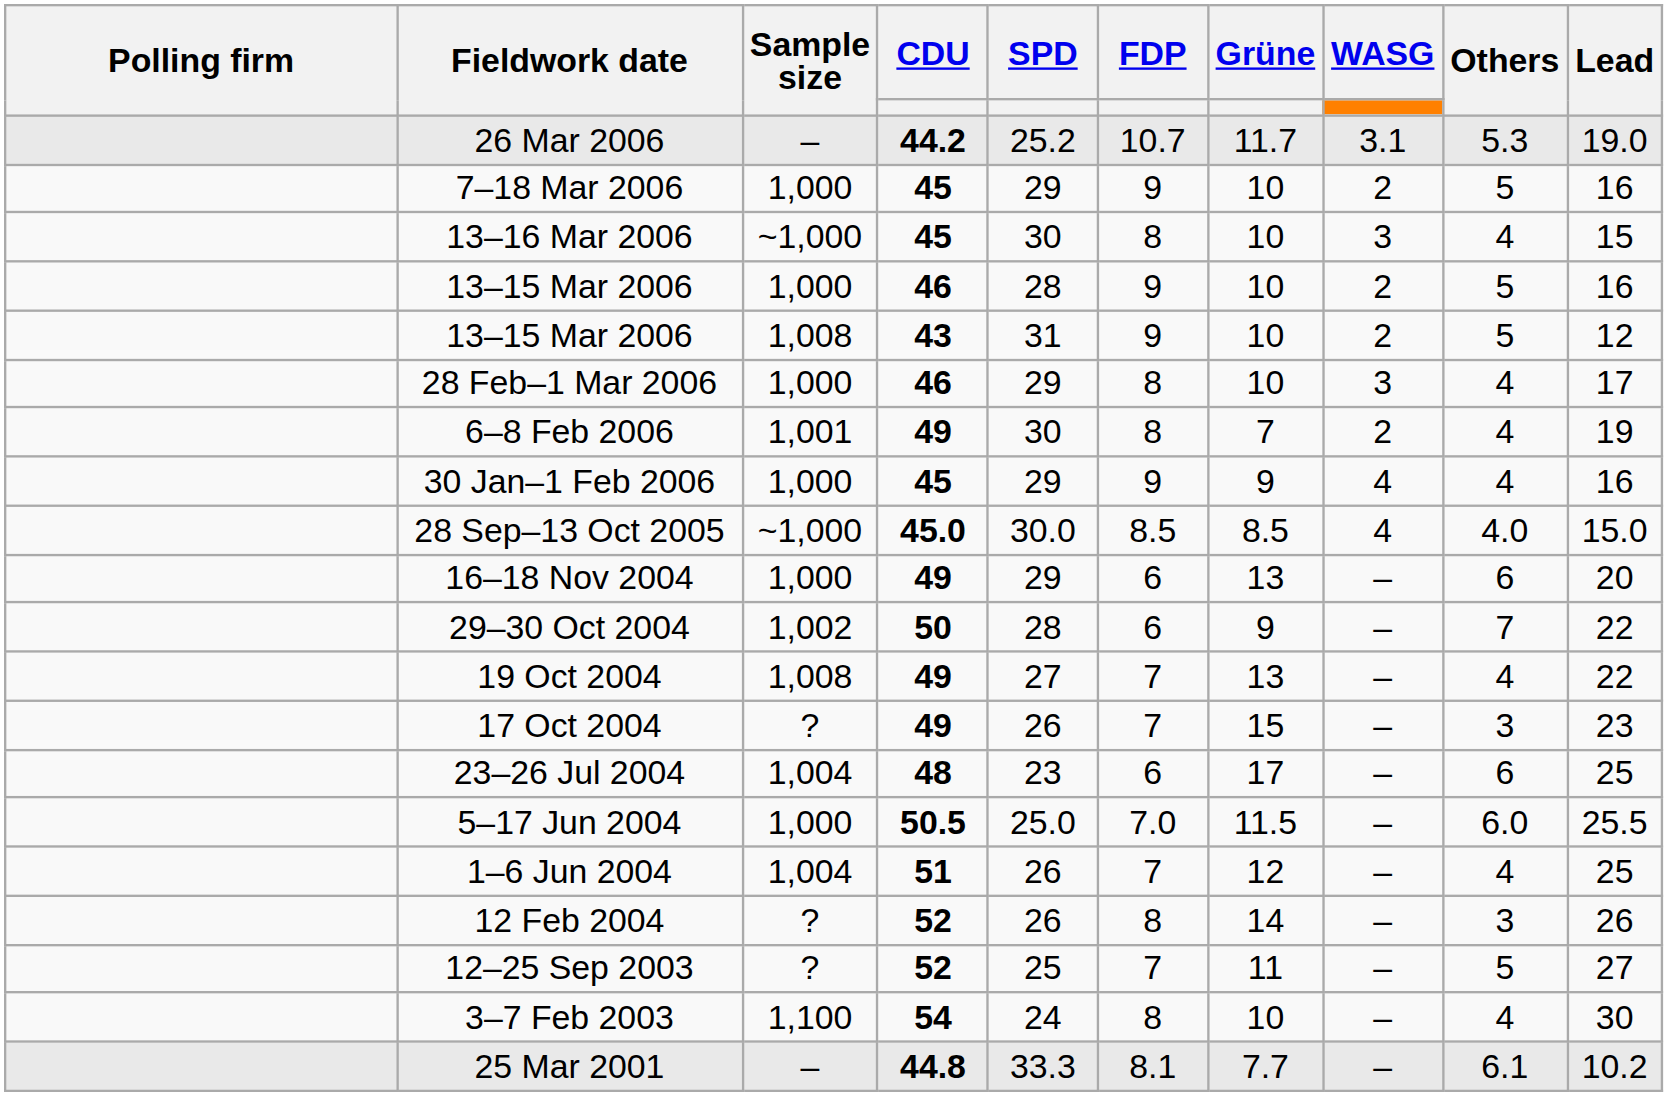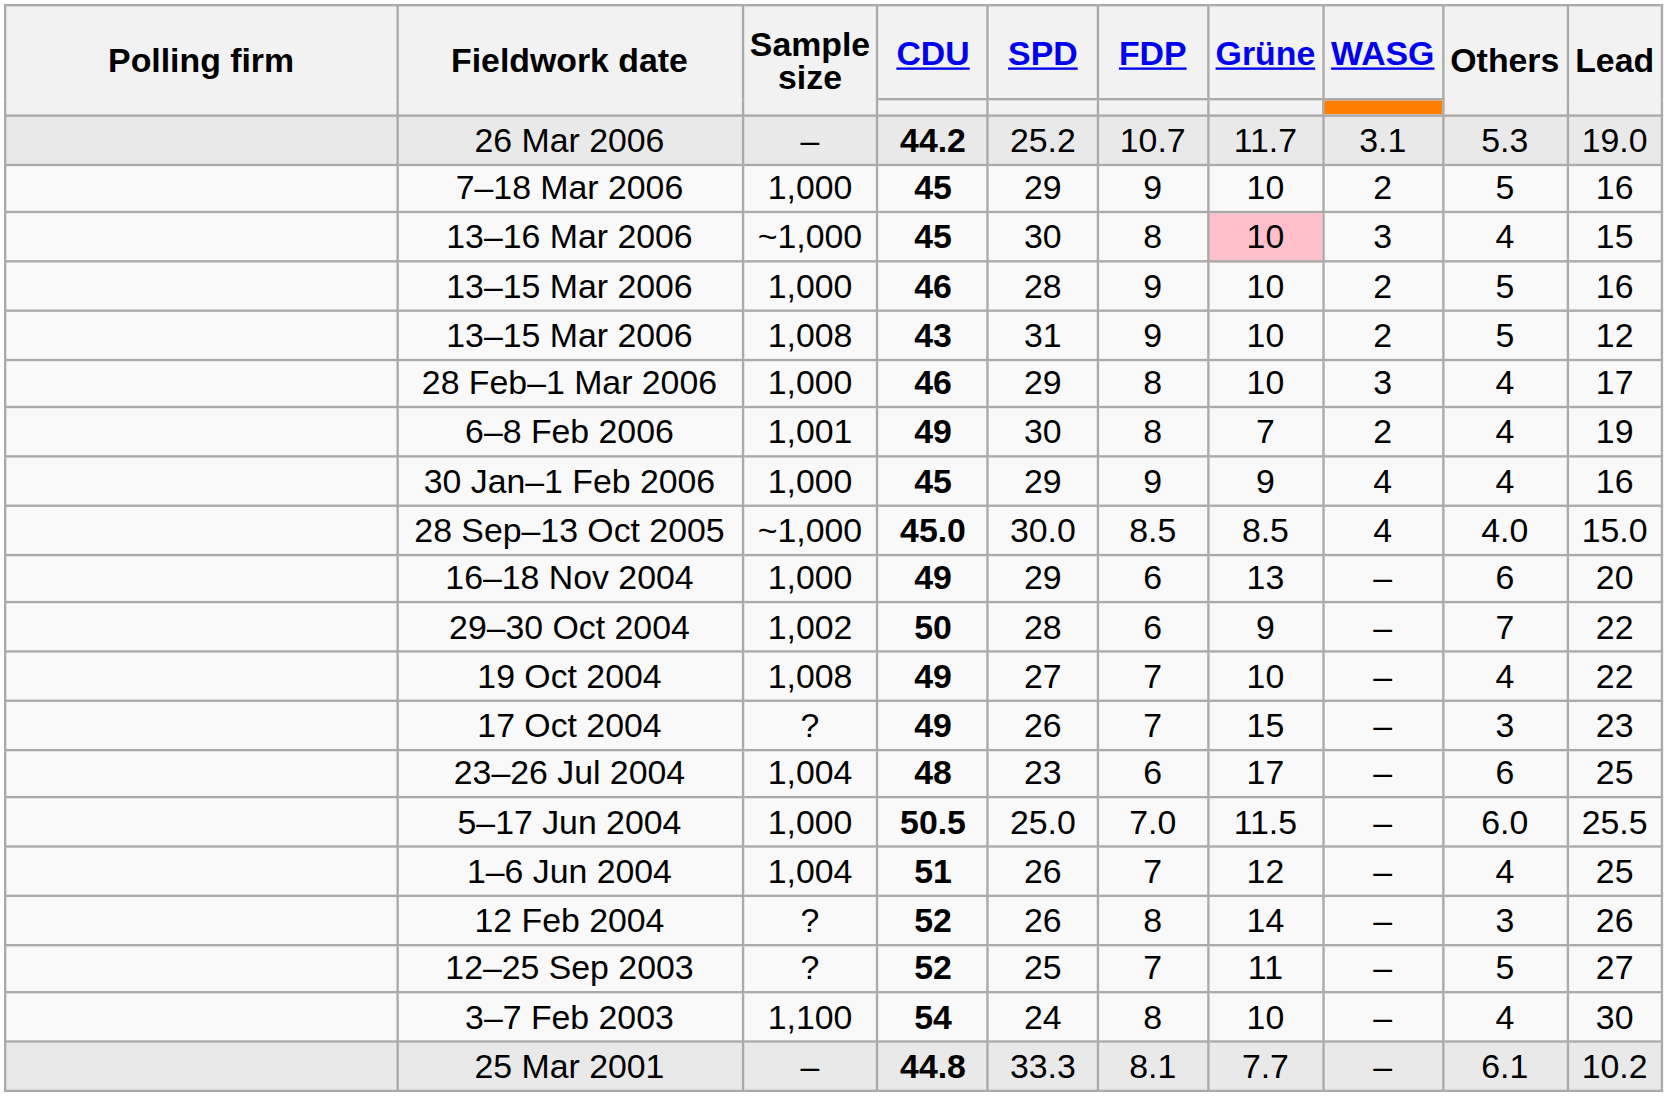(1265, 237) no background -> (1265, 237) pink background
(1265, 676) 13 -> (1265, 676) 10
